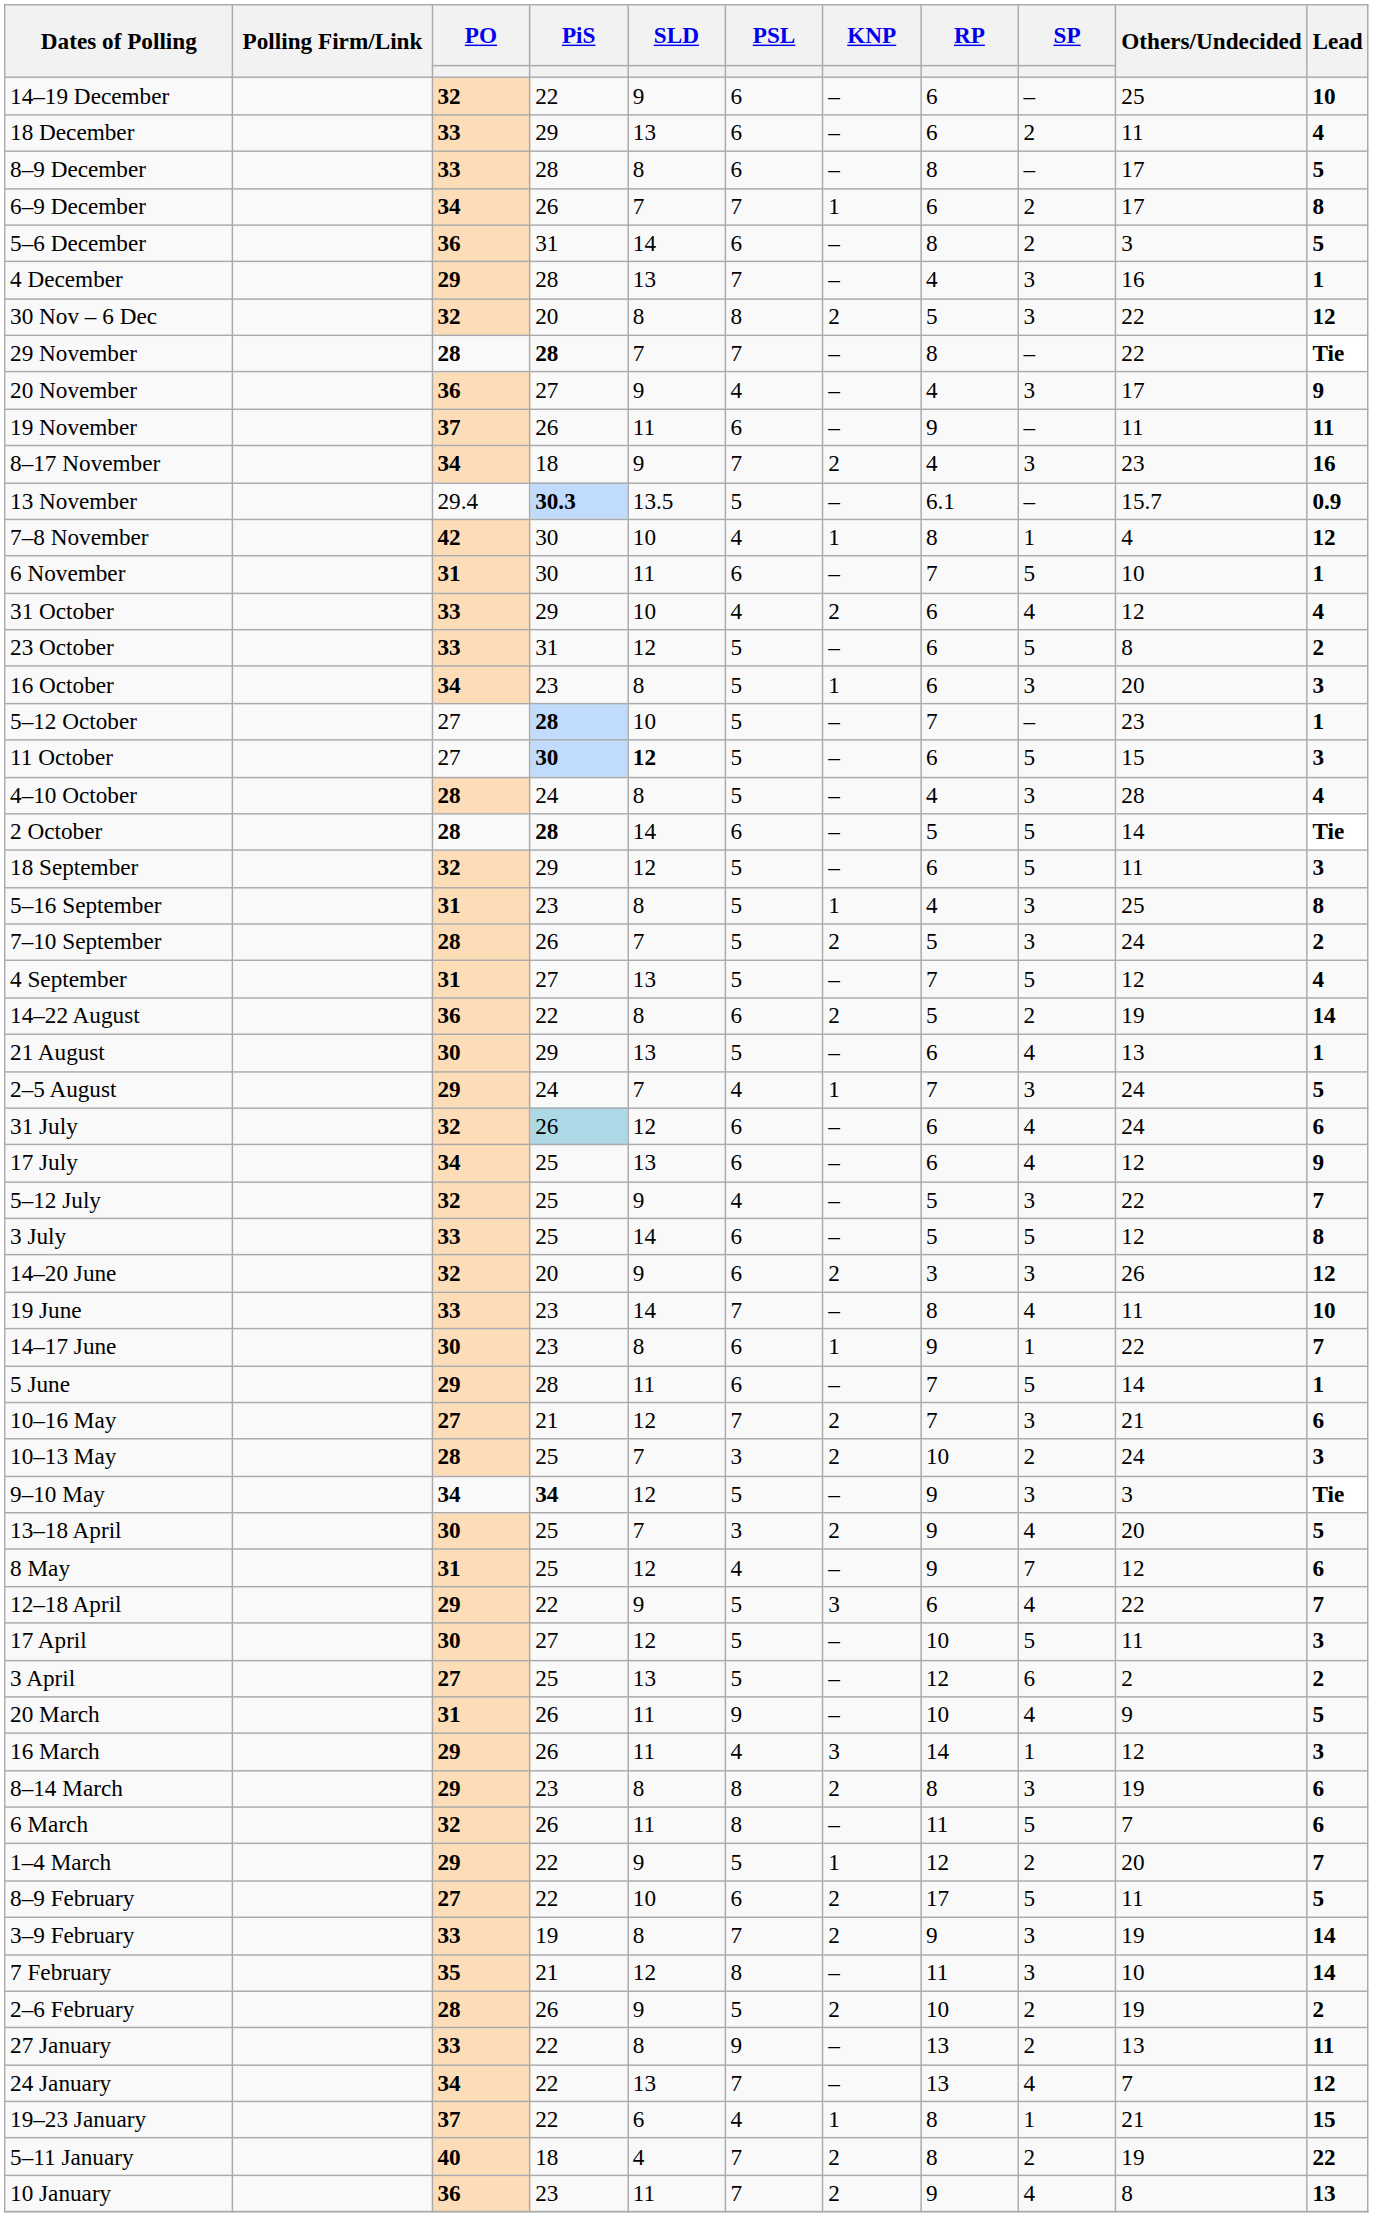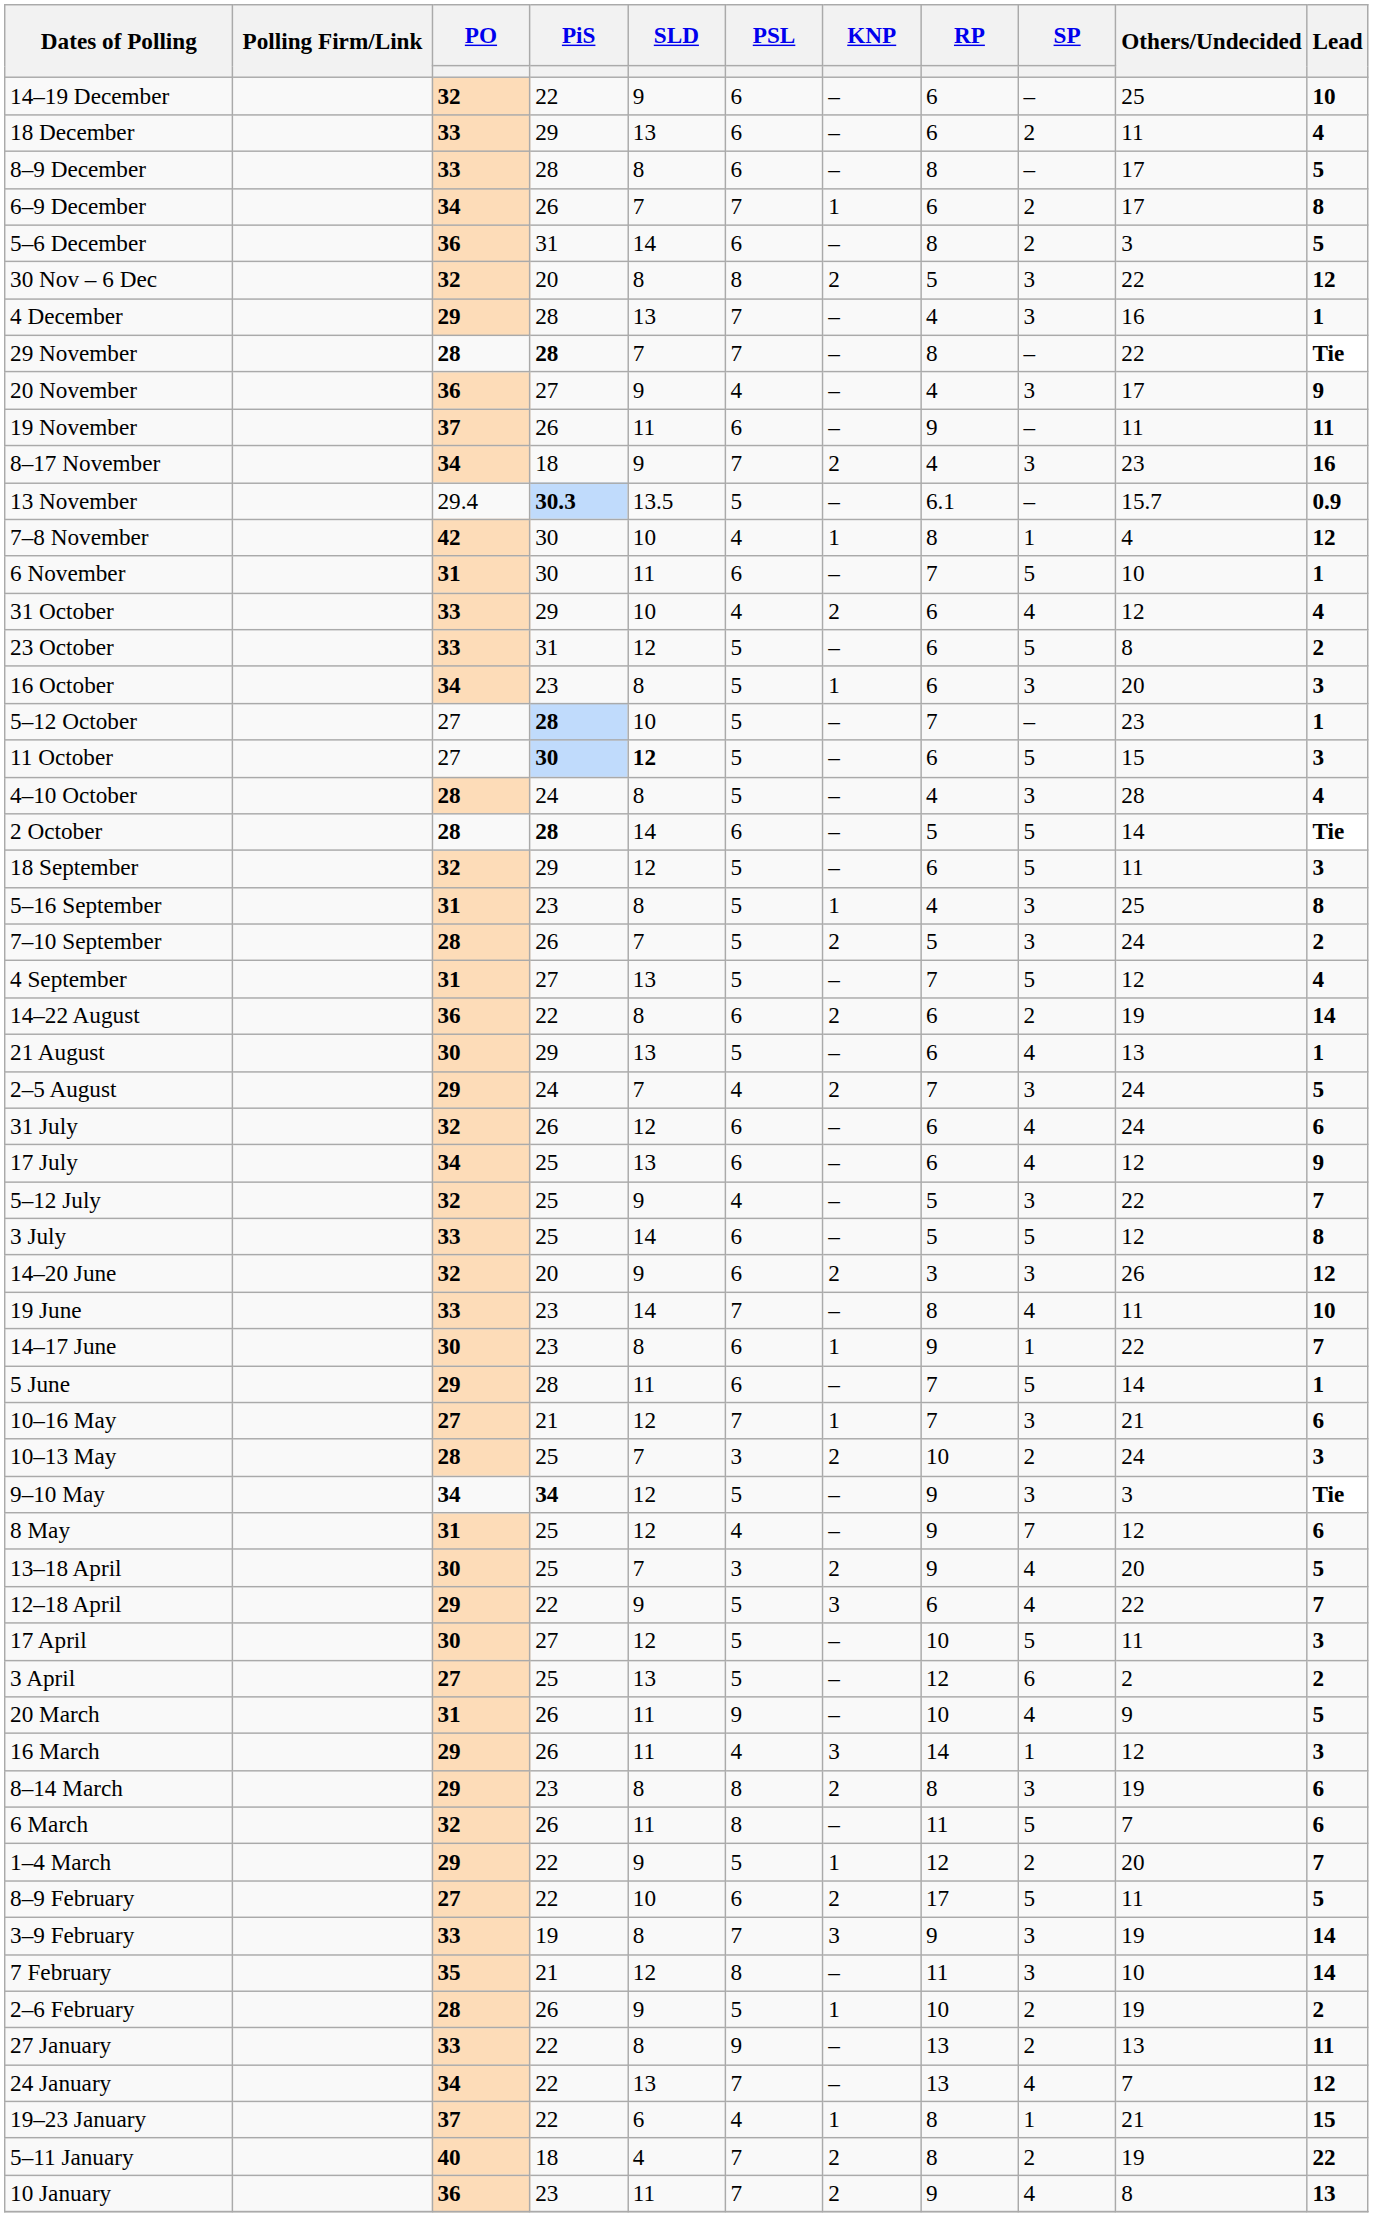rows swapped: (84, 316) <-> (66, 279)
(932, 1015) 5 -> (932, 1015) 6
(834, 1089) 1 -> (834, 1089) 2
(547, 1126) lightblue background -> (547, 1126) no background
(834, 1420) 2 -> (834, 1420) 1
rows swapped: (40, 1567) <-> (66, 1530)
(834, 1935) 2 -> (834, 1935) 3
(834, 2009) 2 -> (834, 2009) 1
